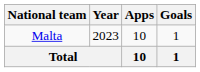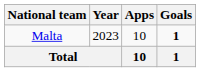(176, 35) normal -> (176, 35) bold
